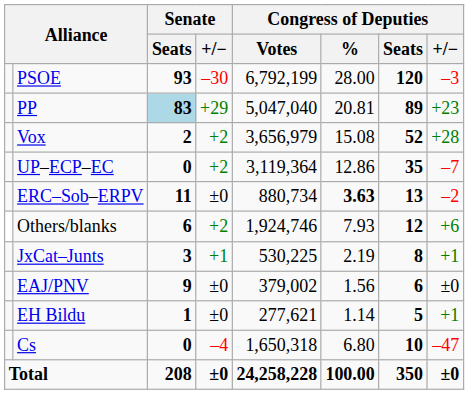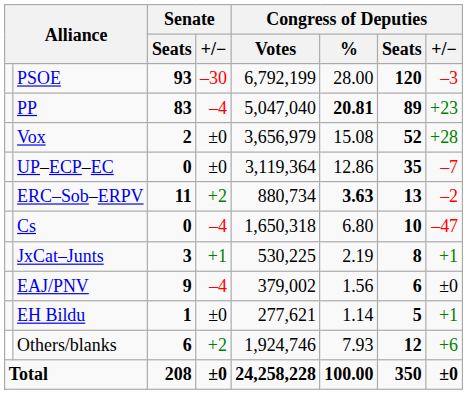(183, 108) lightblue background -> (183, 108) no background
(214, 108) +29 -> (218, 108) –4
(355, 108) normal -> (353, 108) bold
(219, 137) +2 -> (218, 137) ±0
(219, 167) +2 -> (218, 167) ±0
(219, 196) ±0 -> (217, 196) +2
rows swapped: (27, 344) <-> (67, 226)
(219, 285) ±0 -> (218, 285) –4
